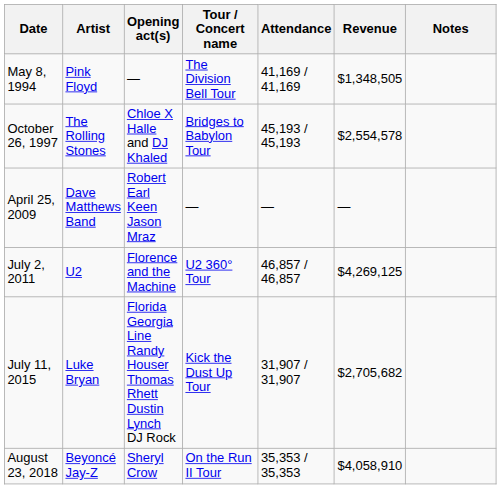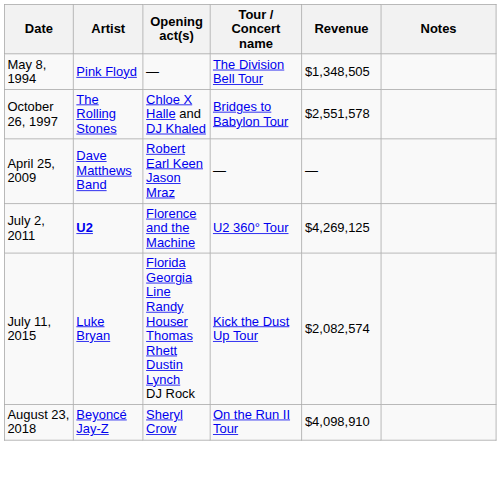- column: (296, 29)
(370, 136) $2,554,578 -> (337, 114) $2,551,578
(74, 271) normal -> (85, 228) bold
(370, 372) $2,705,682 -> (337, 328) $2,082,574
(370, 466) $4,058,910 -> (337, 422) $4,098,910
